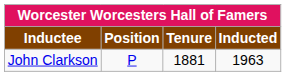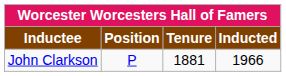(248, 60) 1963 -> (248, 60) 1966
